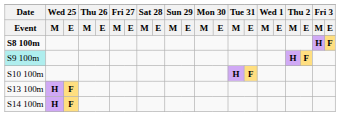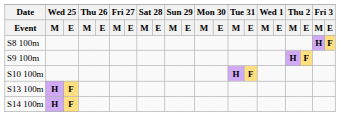(23, 43) bold -> (23, 43) normal
(23, 58) paleturquoise background -> (23, 58) no background
